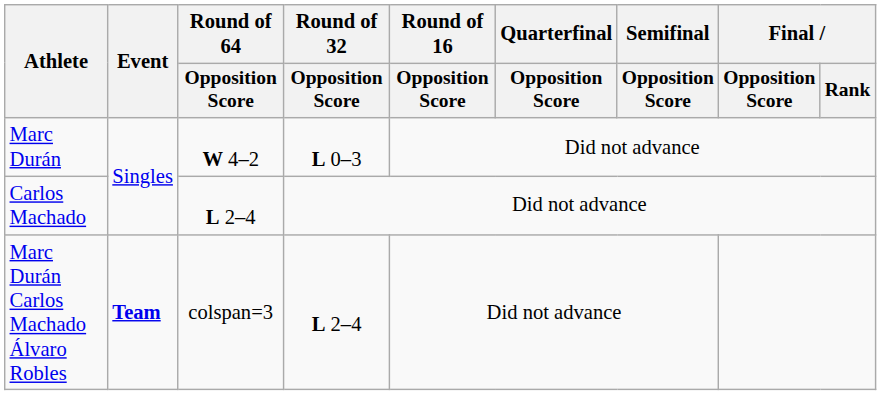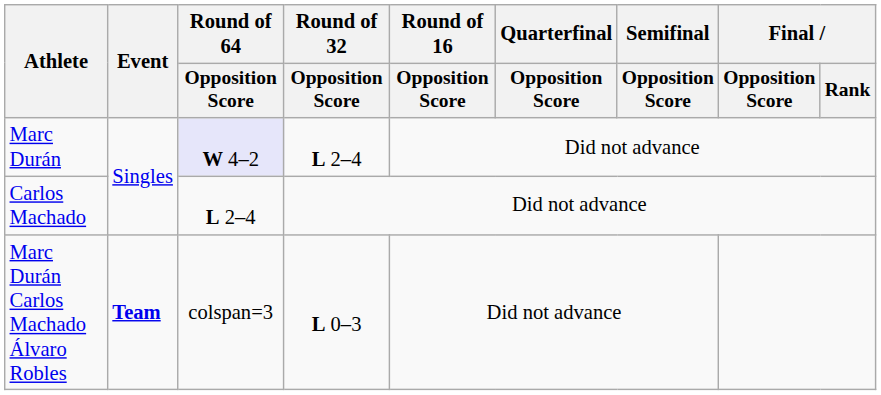(231, 159) no background -> (231, 159) lavender background
(337, 159) L 0–3 -> (337, 159) L 2–4
(337, 324) L 2–4 -> (337, 324) L 0–3
